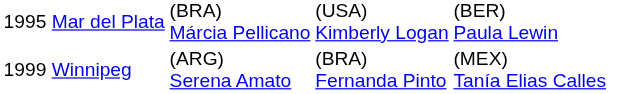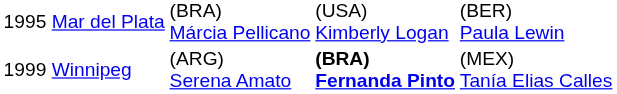(381, 70) normal -> (385, 70) bold
